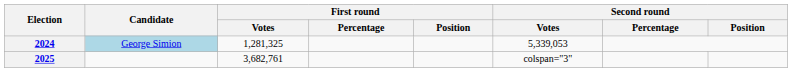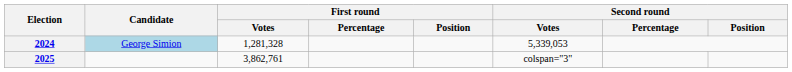(263, 43) 1,281,325 -> (263, 43) 1,281,328
(263, 59) 3,682,761 -> (263, 59) 3,862,761
